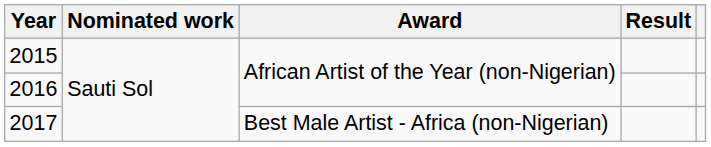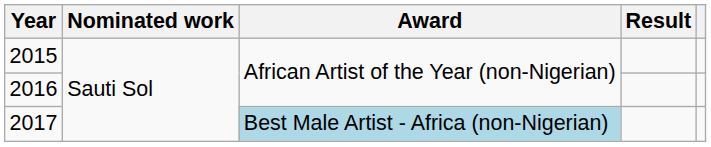(426, 123) no background -> (426, 123) lightblue background
